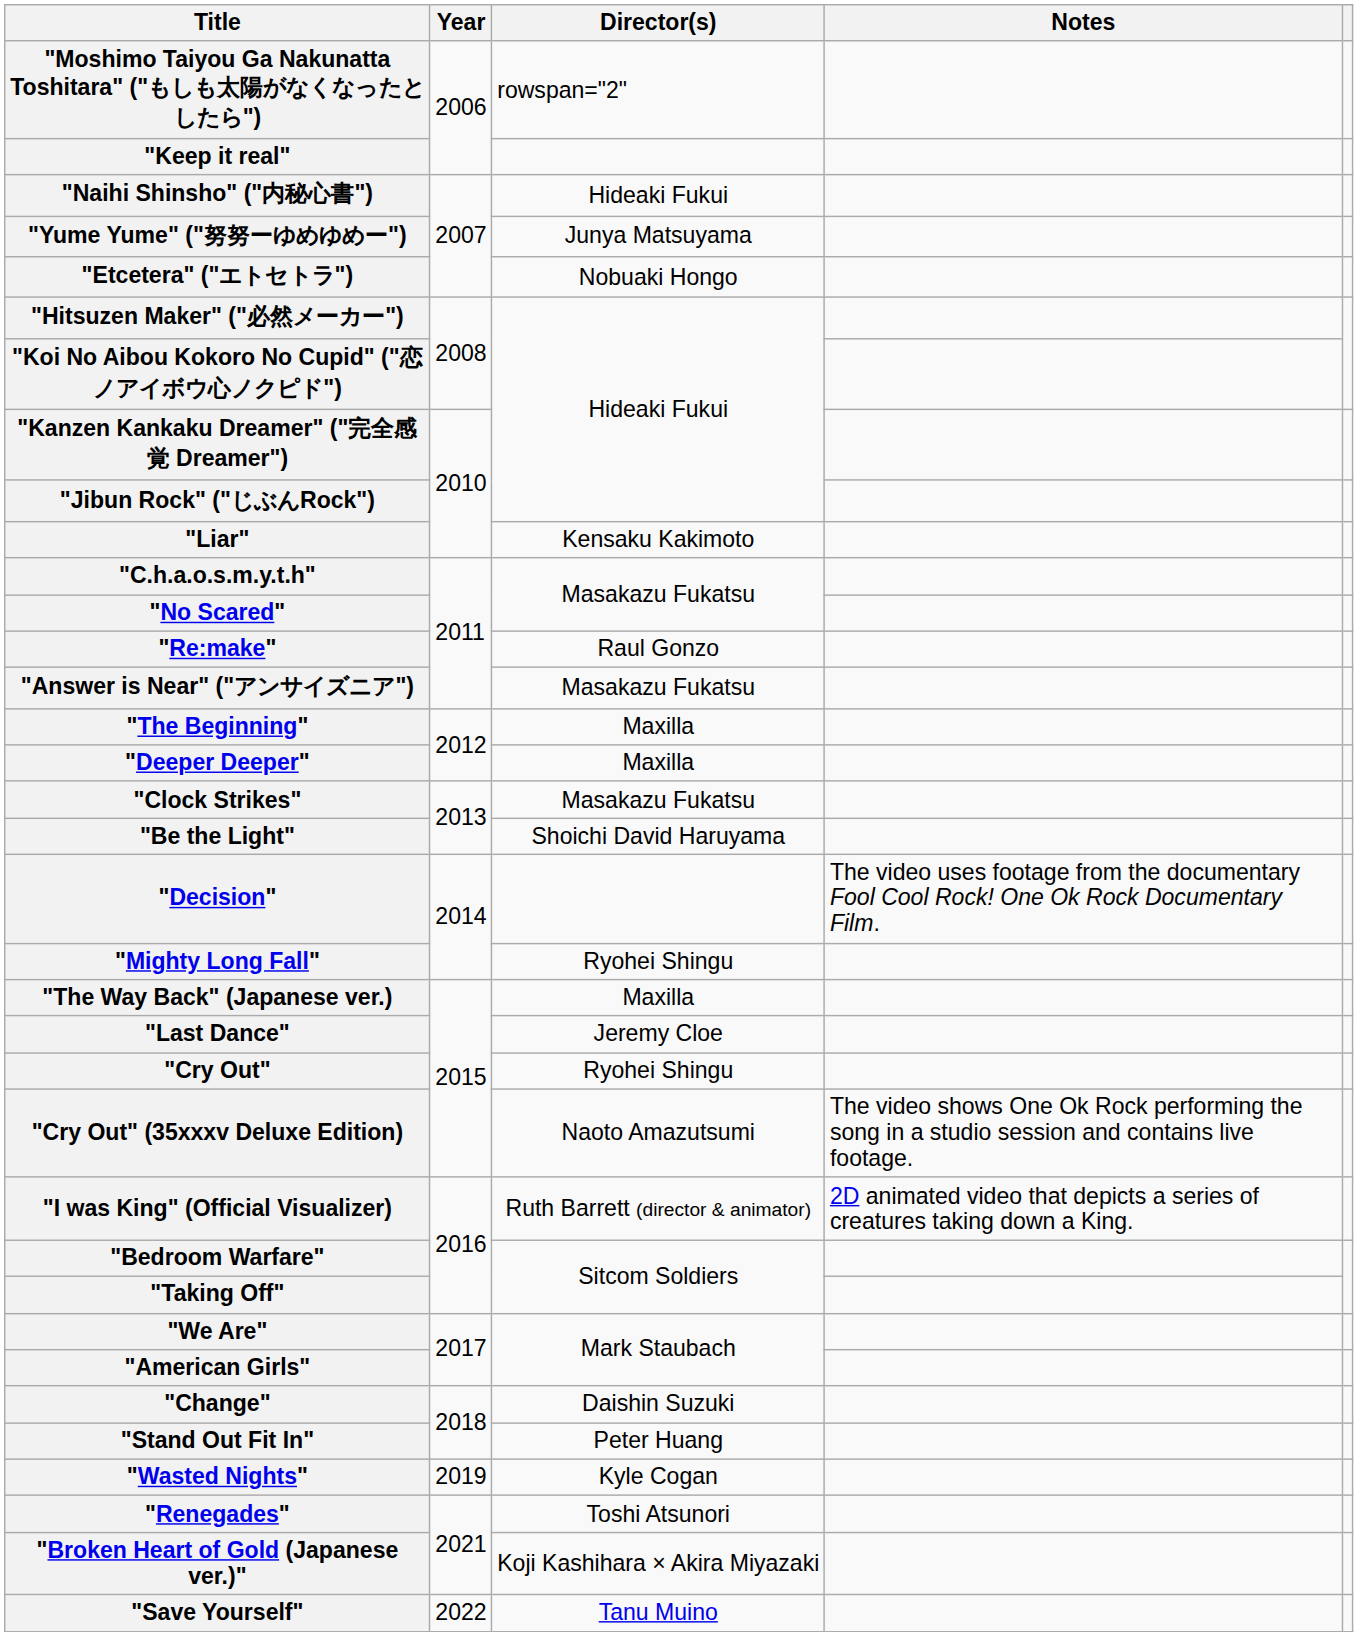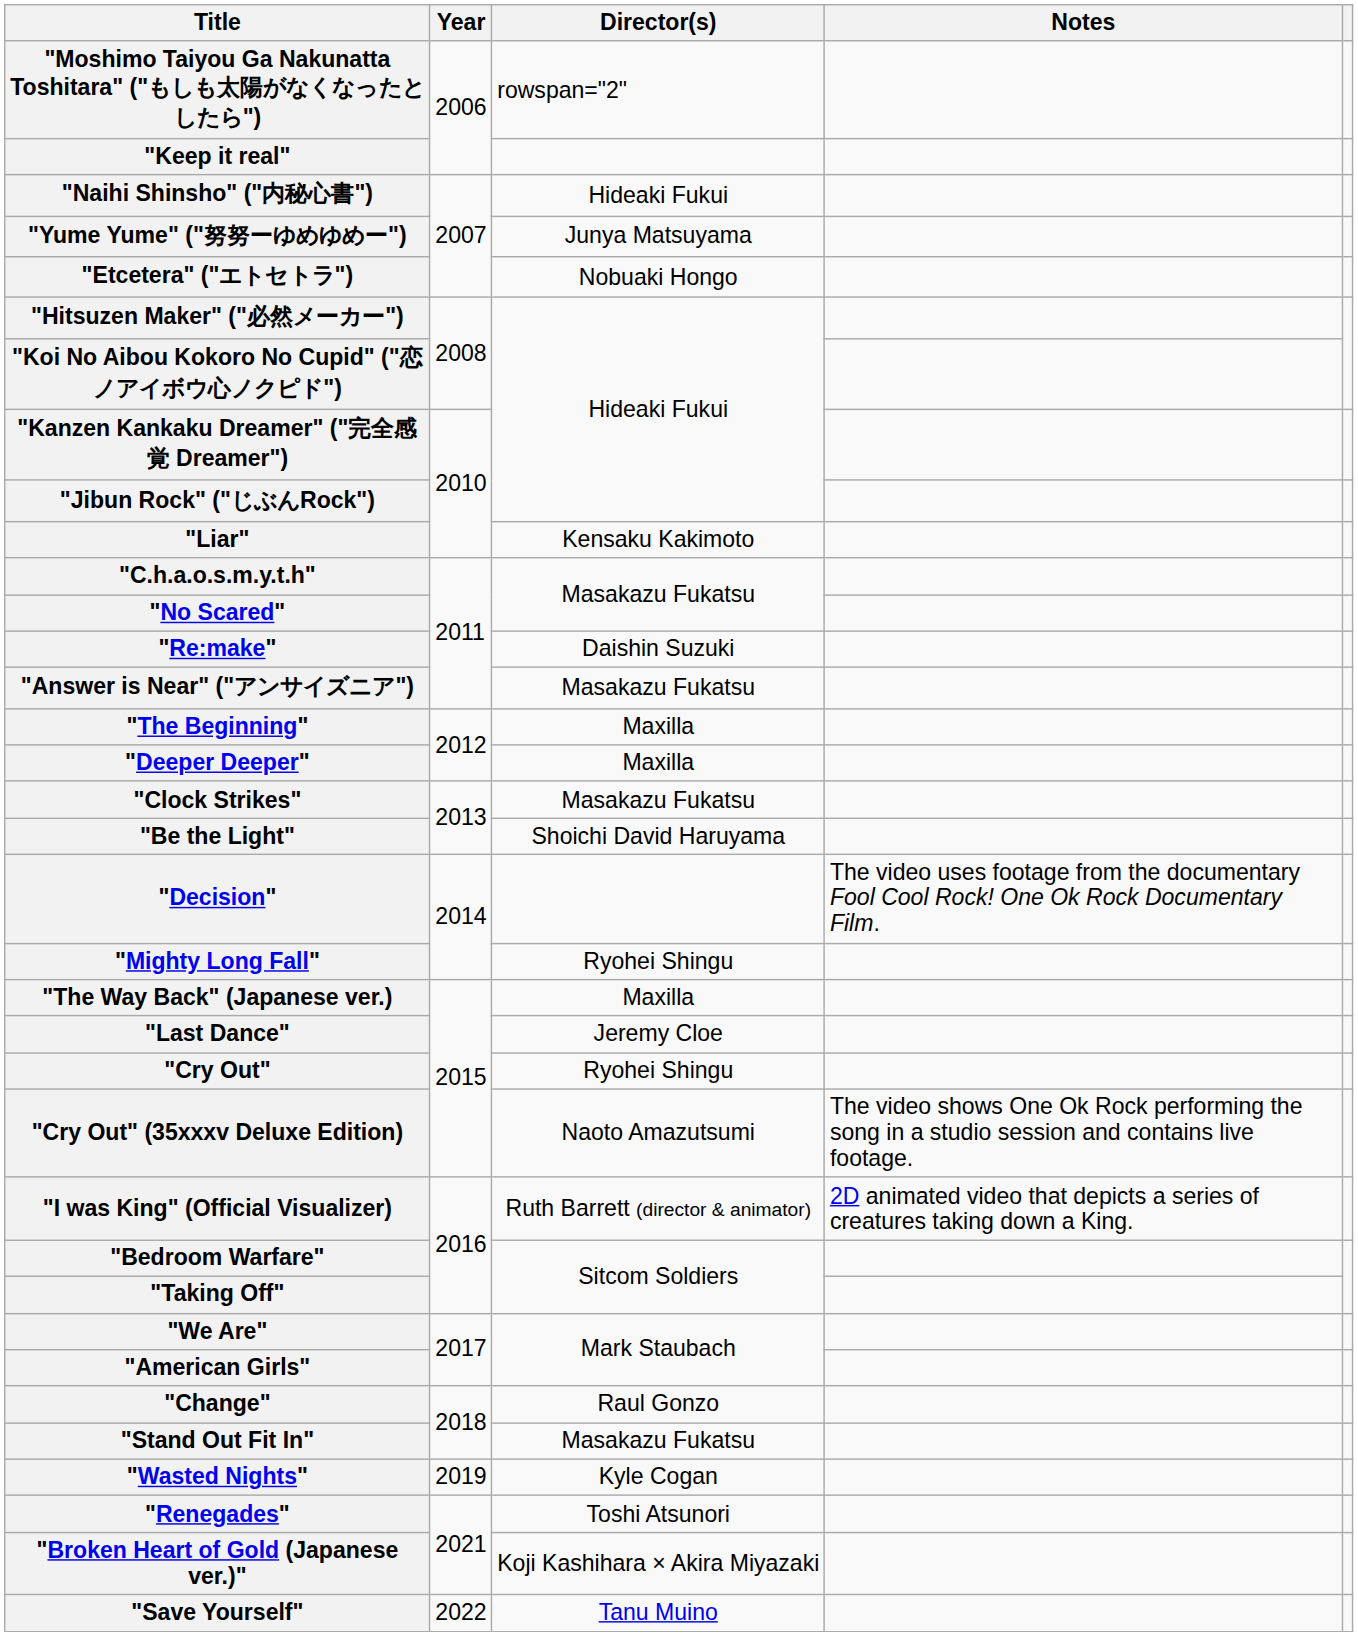(658, 648) Raul Gonzo -> (658, 648) Daishin Suzuki
(658, 1404) Daishin Suzuki -> (658, 1404) Raul Gonzo
(658, 1440) Peter Huang -> (658, 1440) Masakazu Fukatsu
